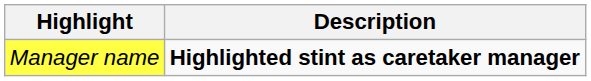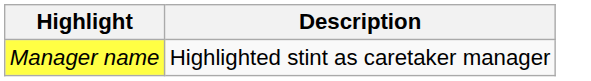(375, 57) bold -> (360, 57) normal
